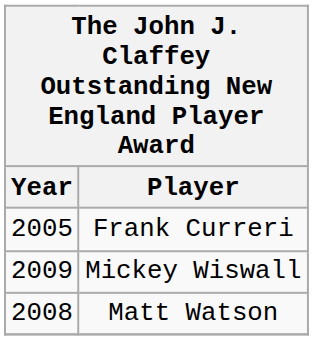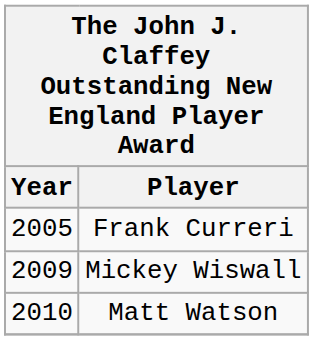(42, 313) 2008 -> (42, 313) 2010
